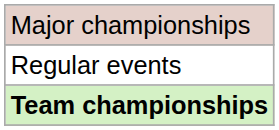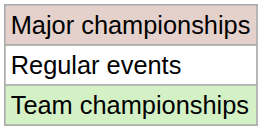(139, 105) bold -> (130, 105) normal
